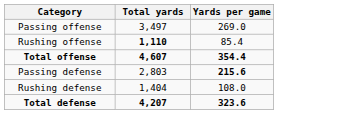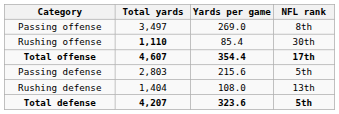+ column: (304, 12)
(232, 72) bold -> (232, 72) normal
